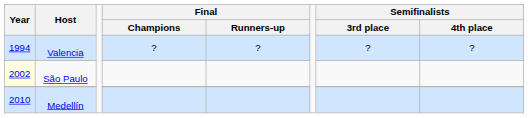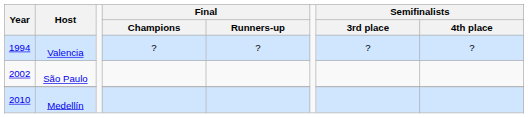(20, 74) lightyellow background -> (20, 74) no background
